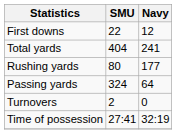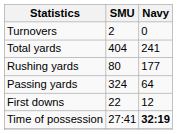rows swapped: (36, 31) <-> (32, 102)
(155, 119) normal -> (156, 119) bold
